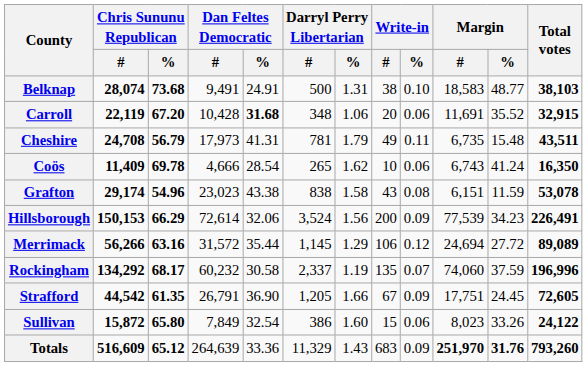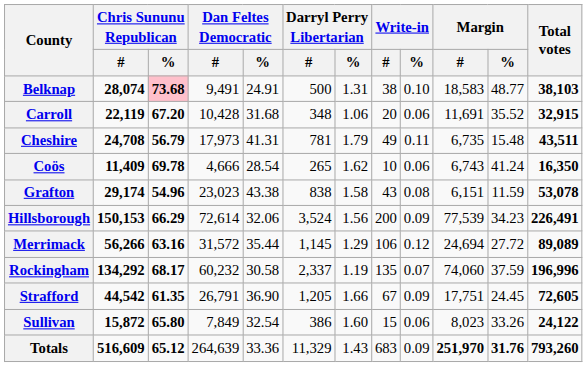(168, 89) no background -> (168, 89) pink background
(263, 115) bold -> (263, 115) normal
